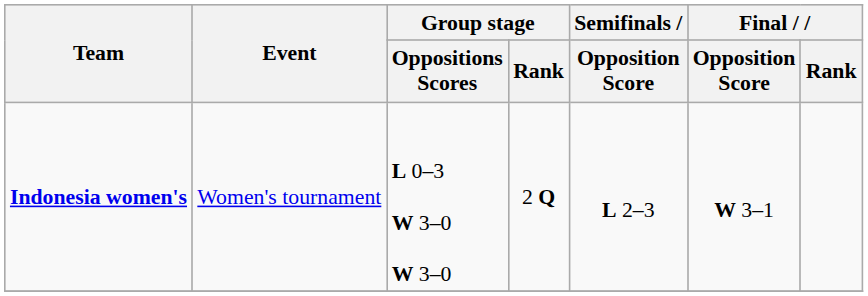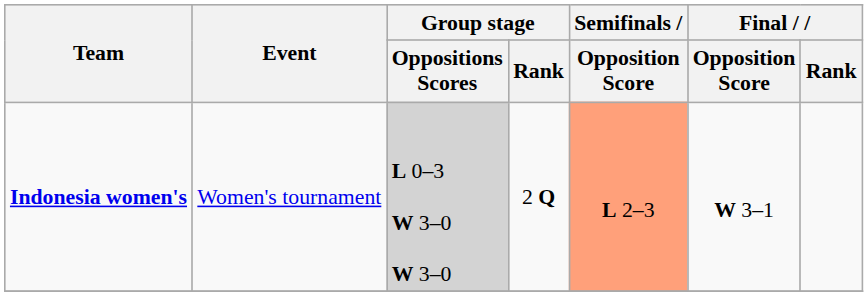(422, 221) no background -> (422, 221) lightgrey background
(628, 209) no background -> (628, 209) lightsalmon background
